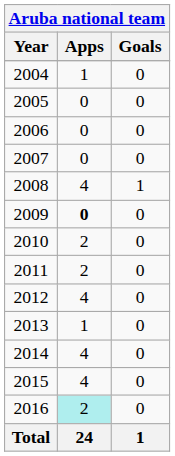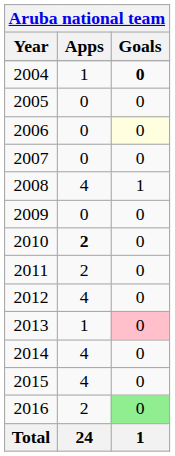(140, 74) normal -> (140, 74) bold
(140, 130) no background -> (140, 130) lightyellow background
(84, 213) bold -> (84, 213) normal
(84, 241) normal -> (84, 241) bold
(140, 325) no background -> (140, 325) pink background
(84, 409) paleturquoise background -> (84, 409) no background
(140, 409) no background -> (140, 409) lightgreen background
